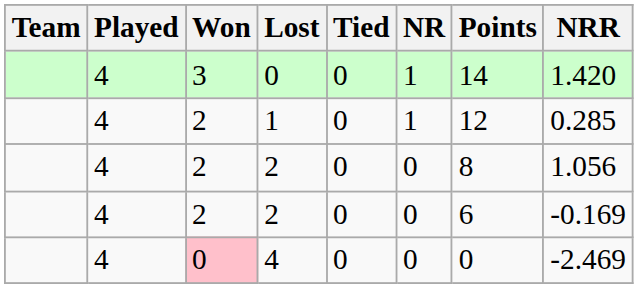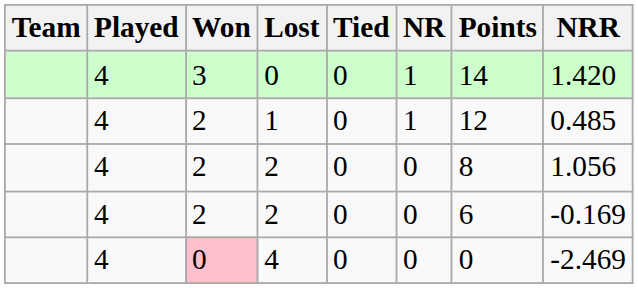(583, 120) 0.285 -> (583, 120) 0.485
